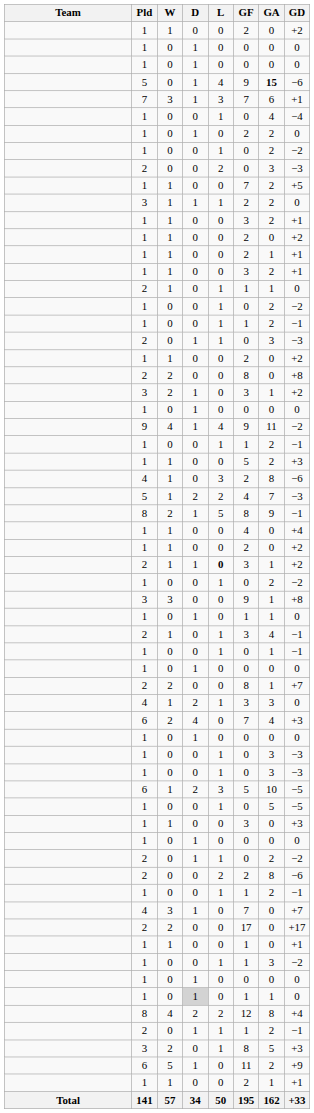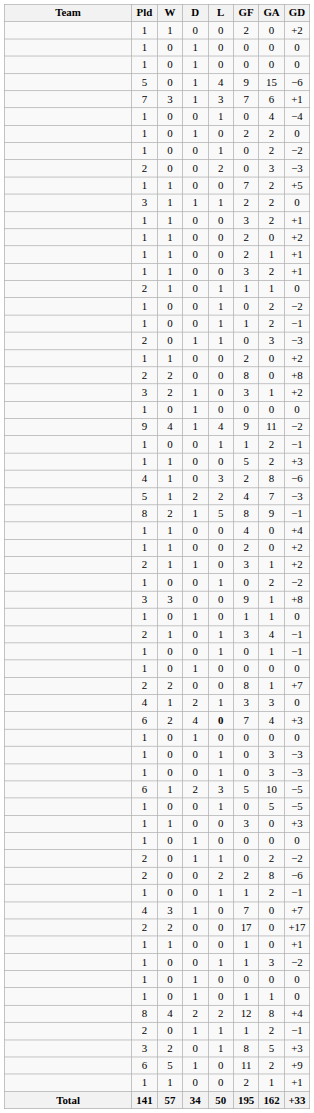(272, 82) bold -> (272, 82) normal
(221, 565) bold -> (221, 565) normal
(221, 720) normal -> (221, 720) bold
(195, 996) lightgrey background -> (195, 996) no background
